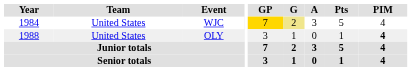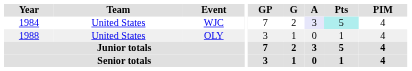(265, 23) gold background -> (265, 23) no background
(294, 23) khaki background -> (294, 23) no background
(314, 23) no background -> (314, 23) lavender background
(341, 23) no background -> (341, 23) paleturquoise background
(383, 35) bold -> (383, 35) normal
